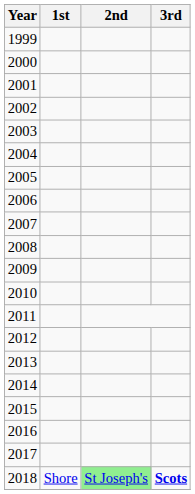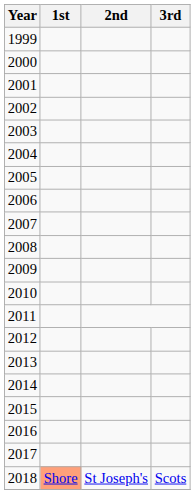(61, 477) no background -> (61, 477) lightsalmon background
(116, 477) lightgreen background -> (116, 477) no background
(171, 477) bold -> (171, 477) normal
